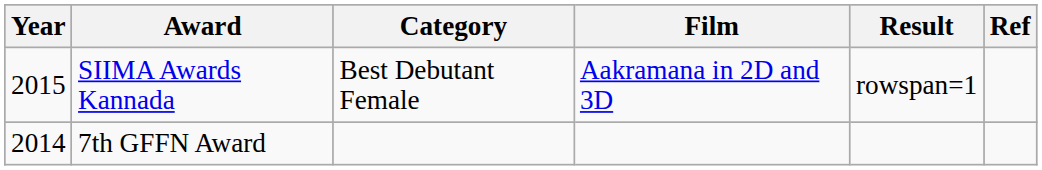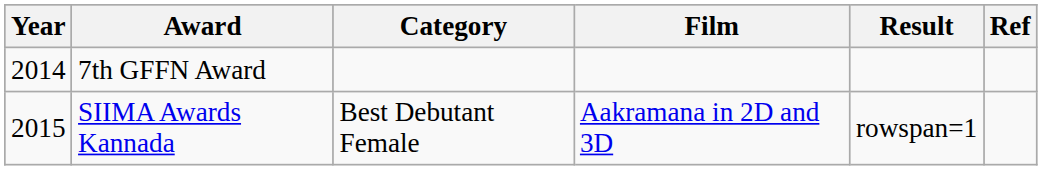rows swapped: (160, 84) <-> (172, 142)
